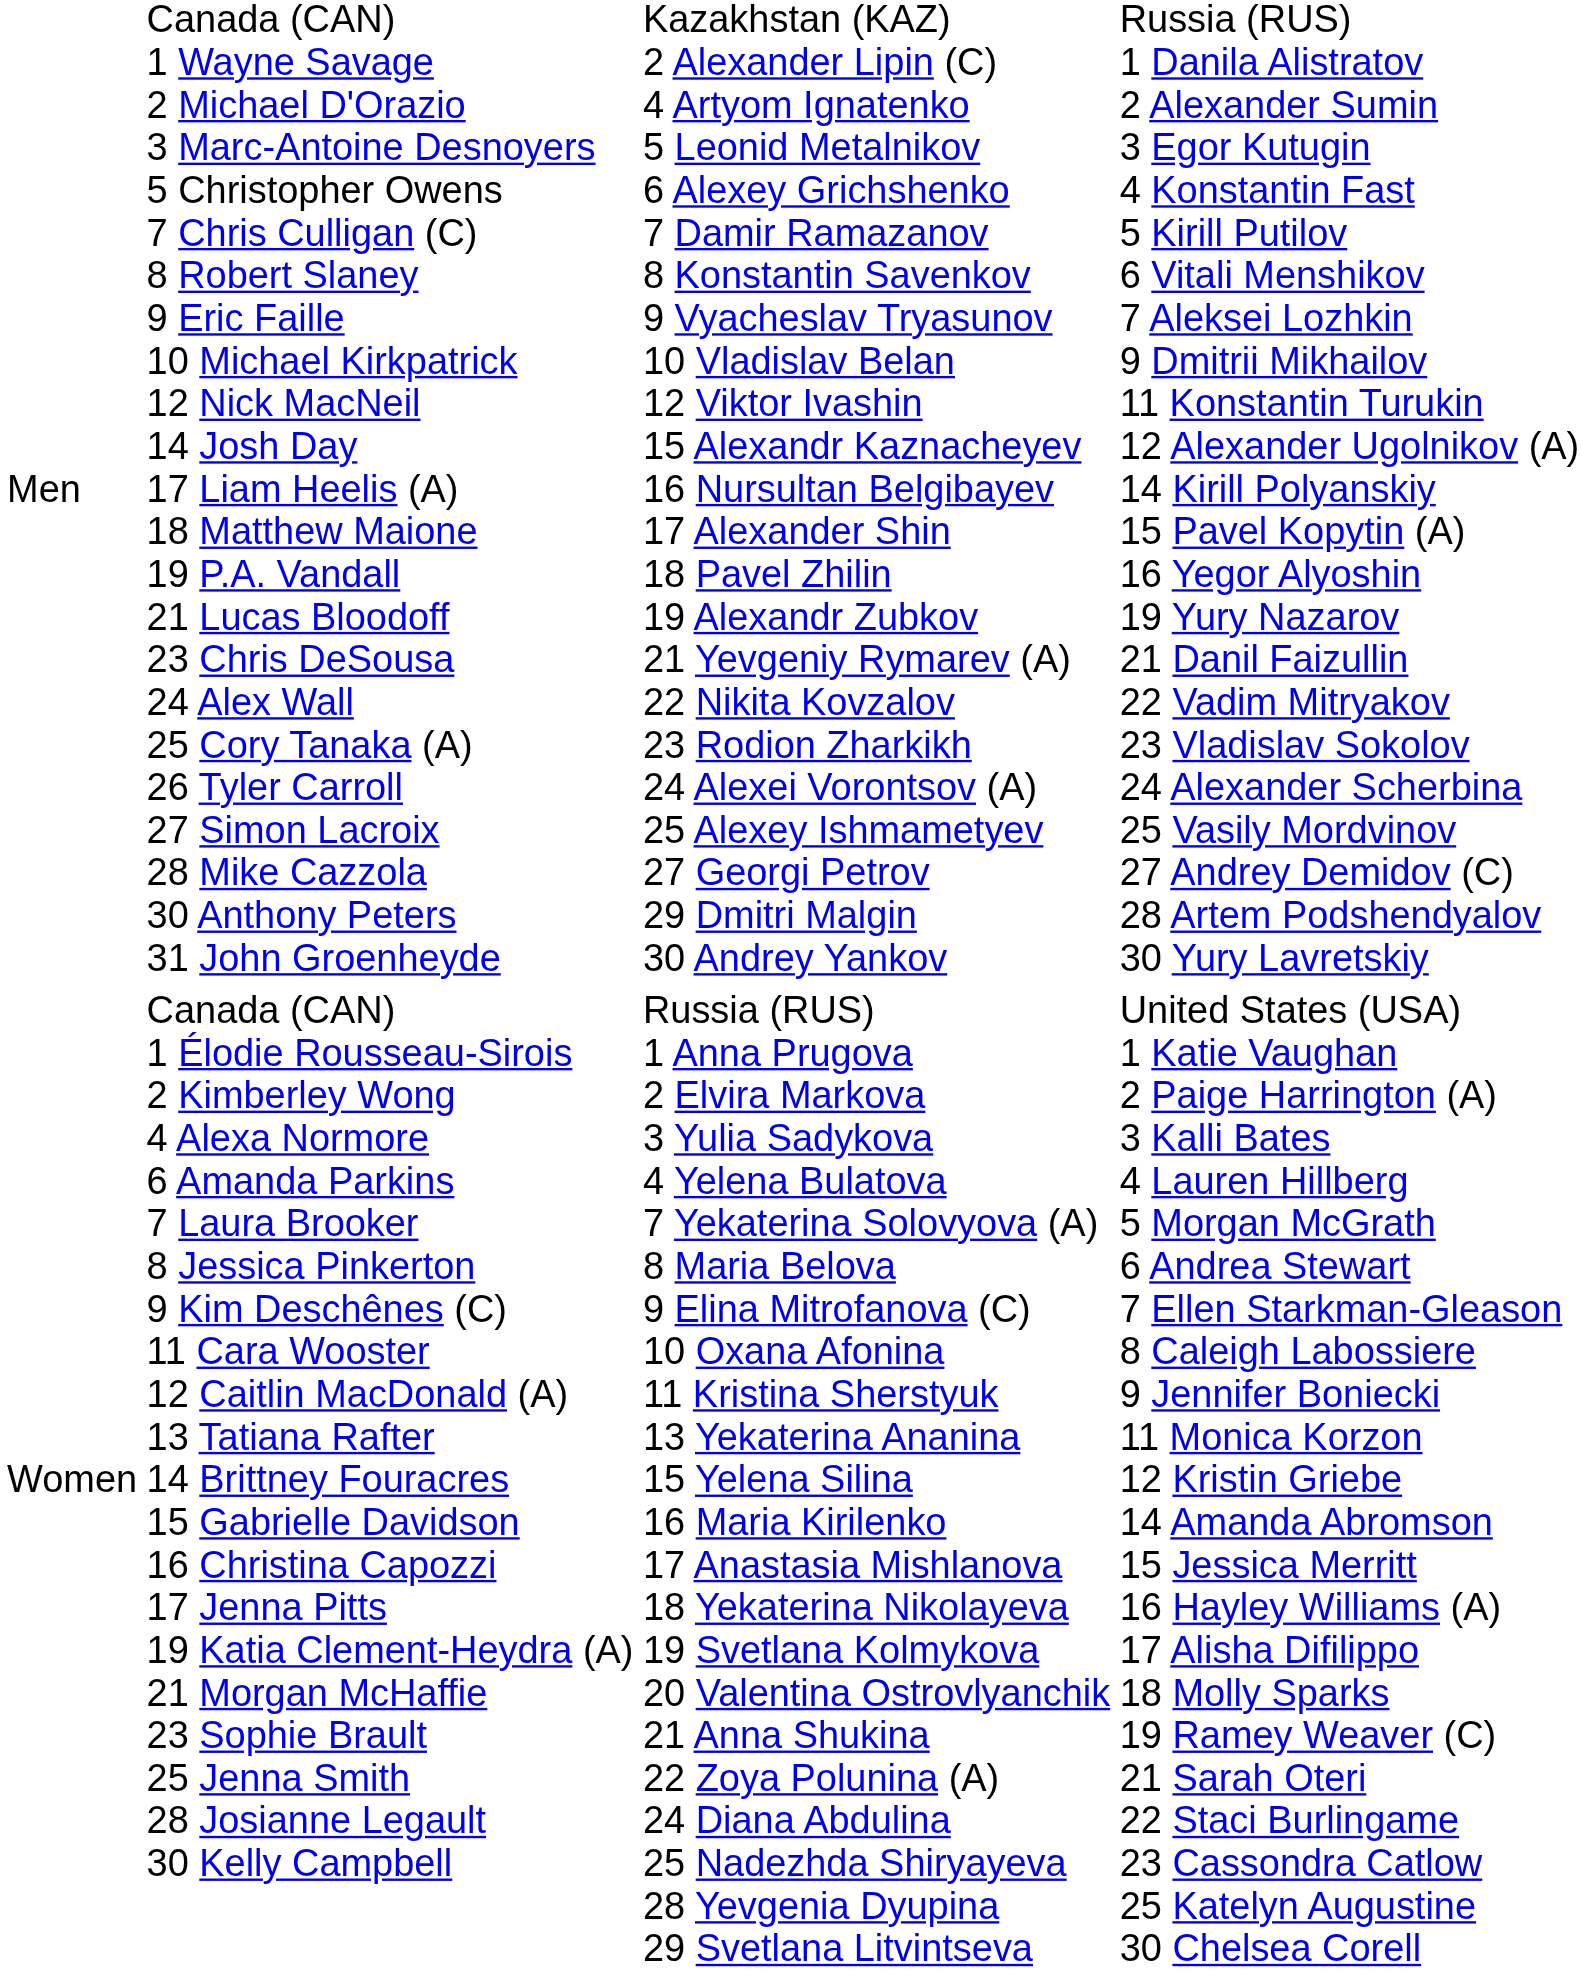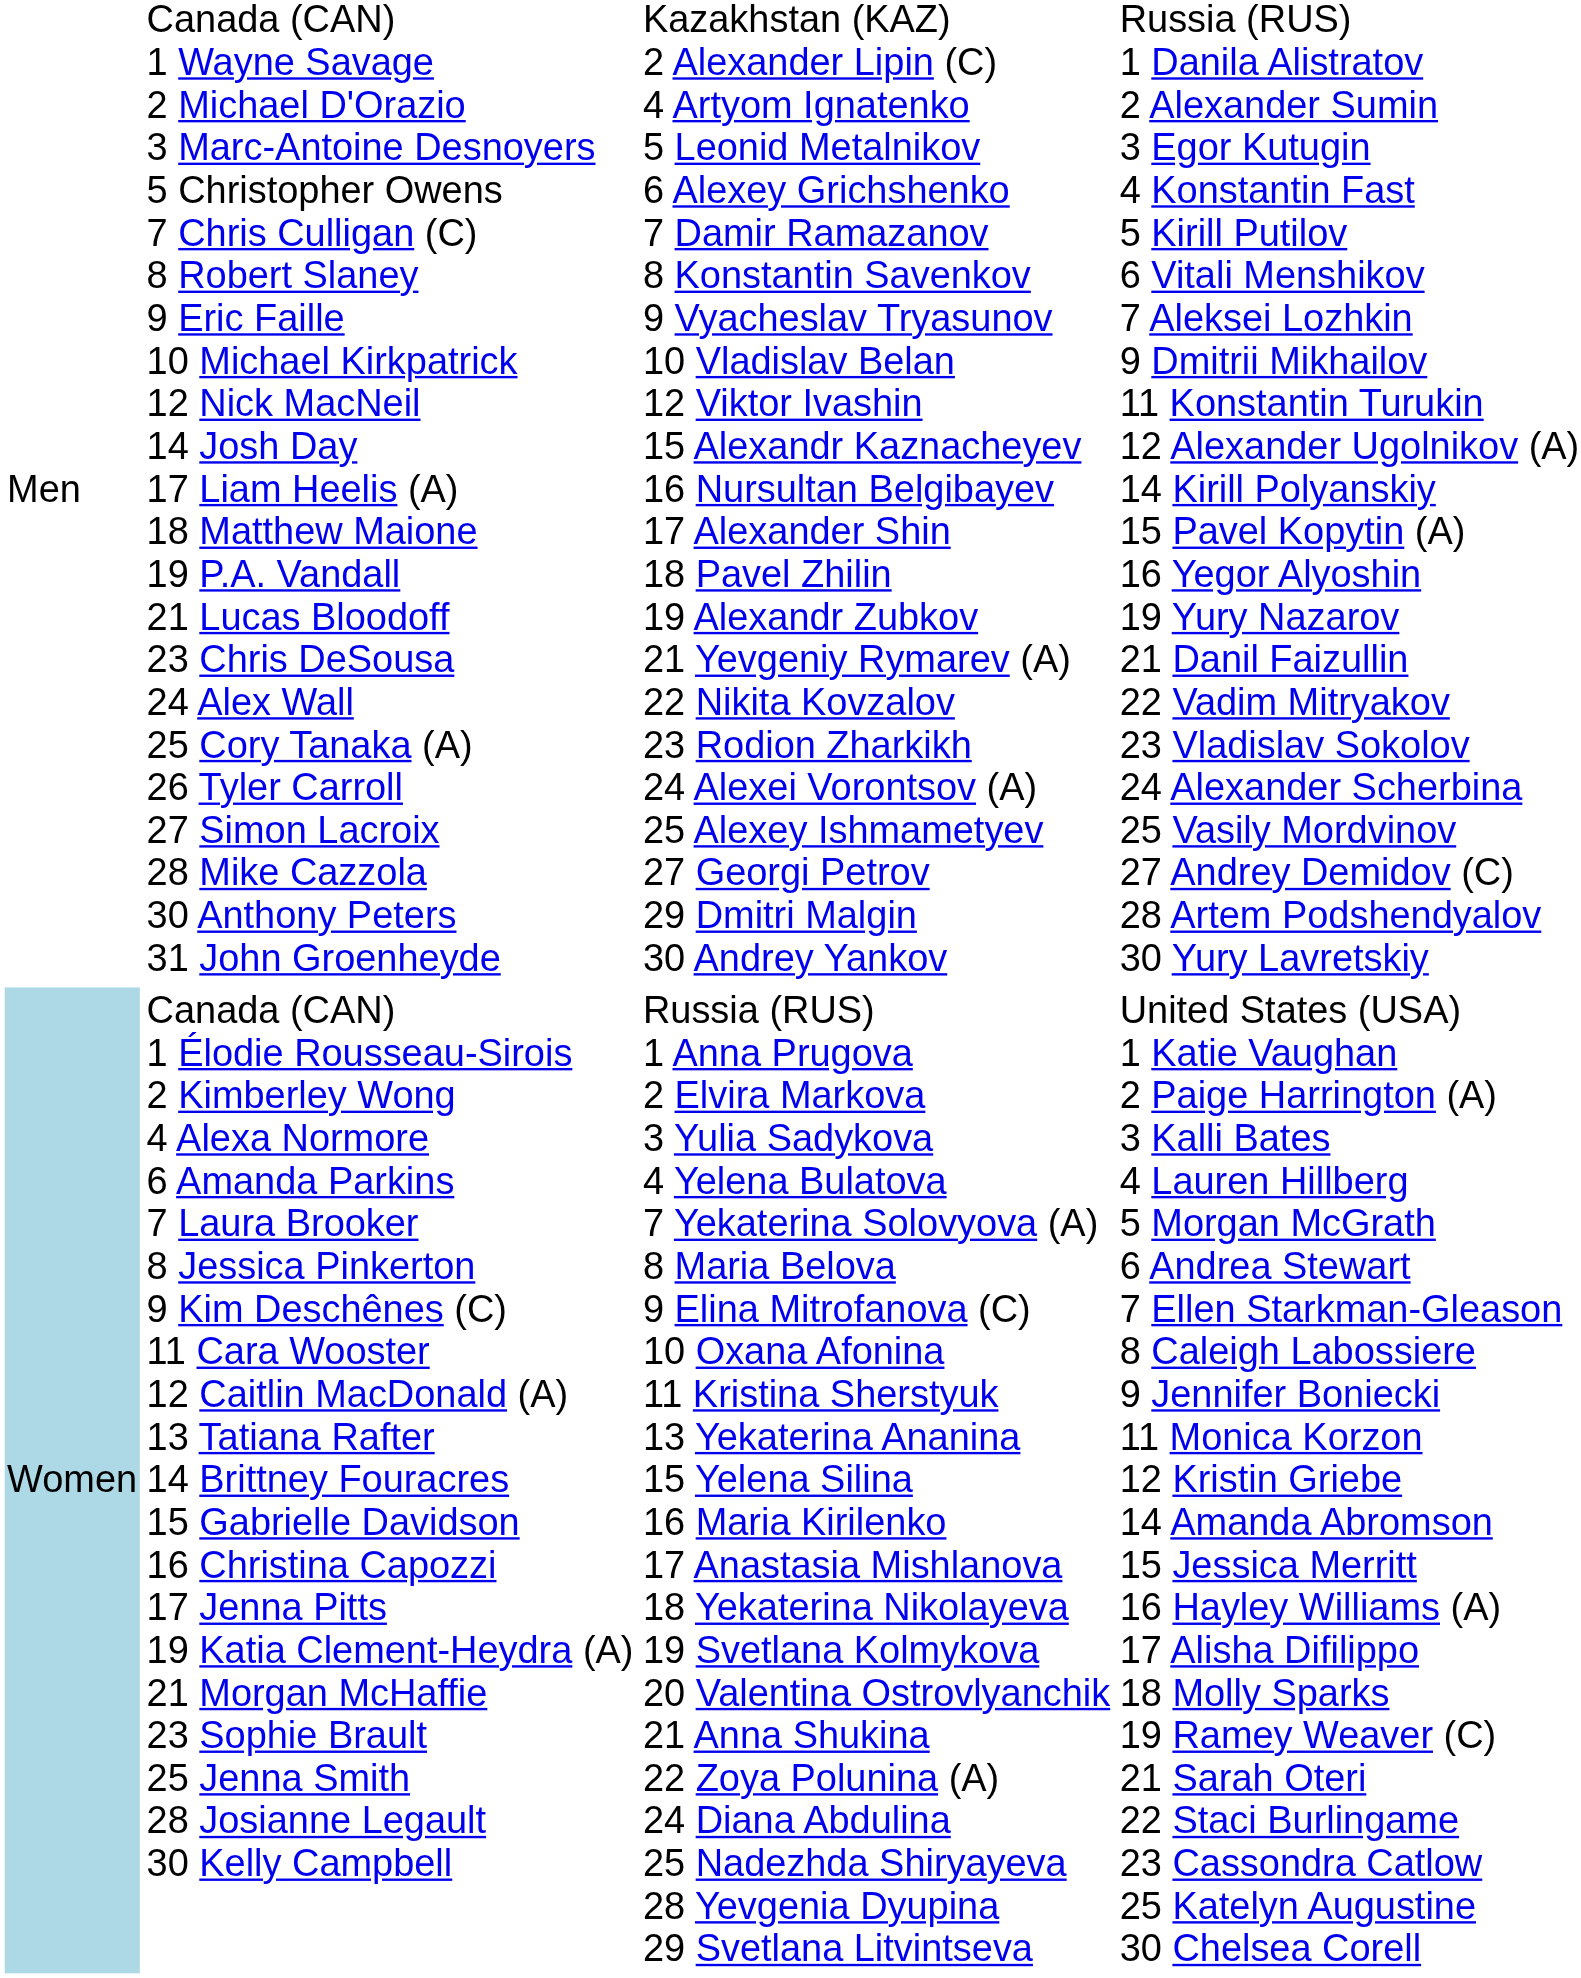(72, 1479) no background -> (72, 1479) lightblue background
